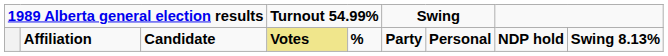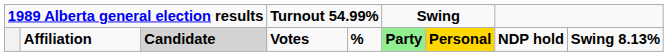(180, 39) no background -> (180, 39) lightgrey background
(290, 39) khaki background -> (290, 39) no background
(404, 39) no background -> (404, 39) lightgreen background
(460, 39) no background -> (460, 39) gold background
